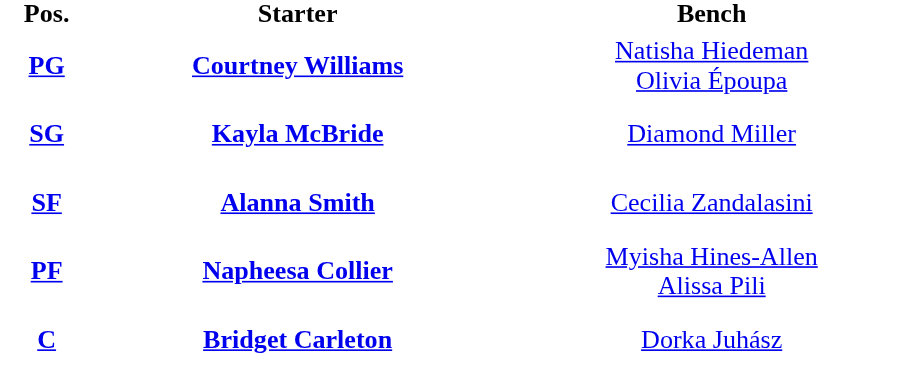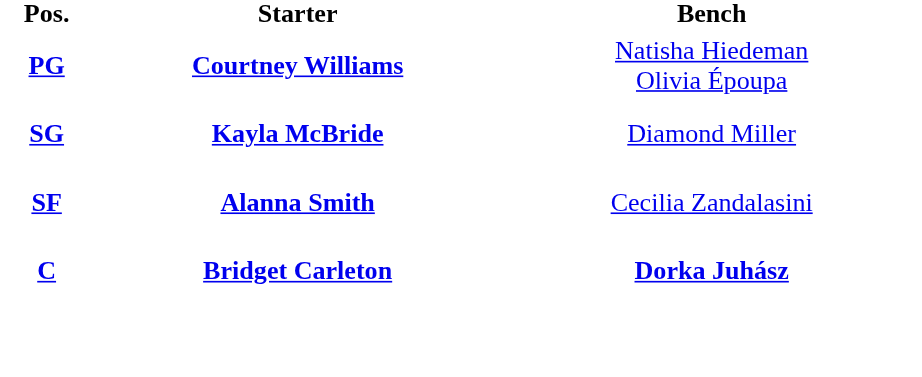- row: (47, 270)
(712, 339) normal -> (712, 270) bold
